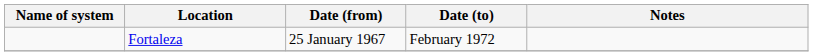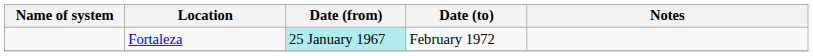(337, 39) no background -> (337, 39) paleturquoise background
